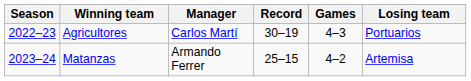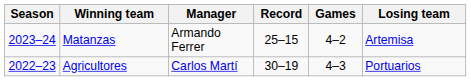rows swapped: (95, 33) <-> (89, 59)
